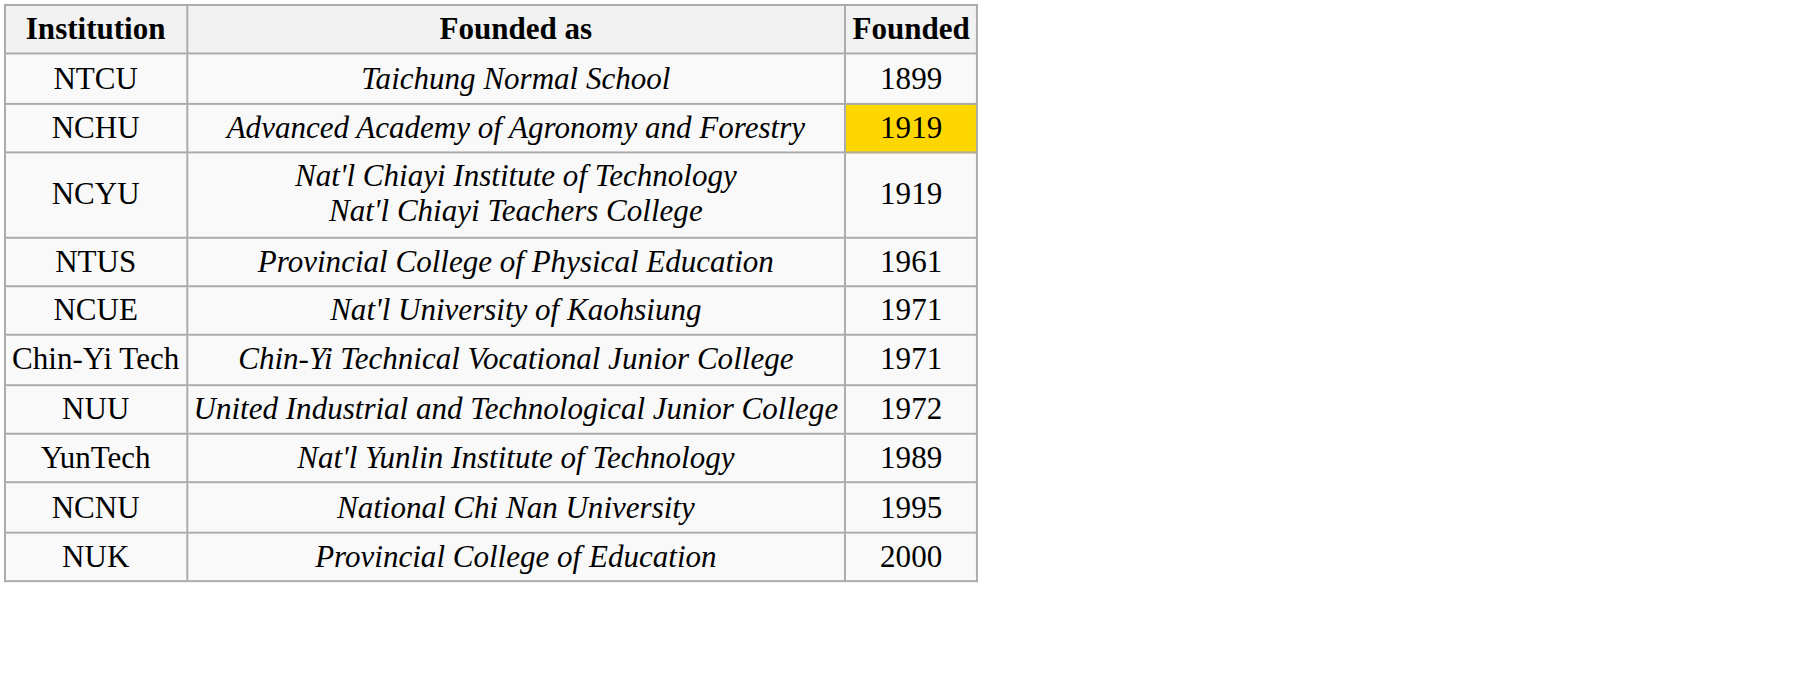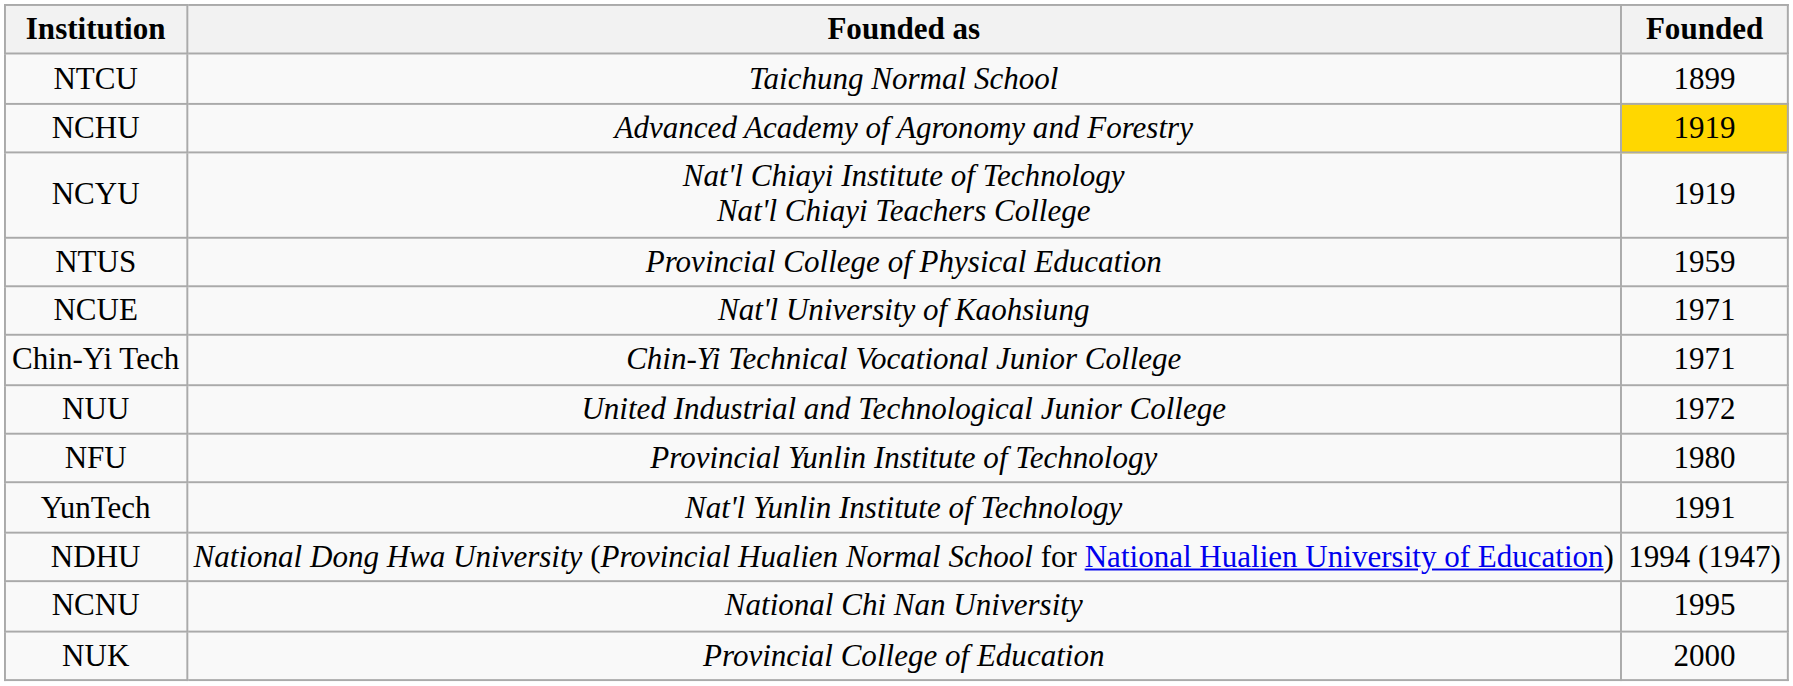(911, 260) 1961 -> (1705, 260) 1959
+ row: (96, 457)
(911, 457) 1989 -> (1705, 507) 1991
+ row: (96, 556)
